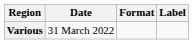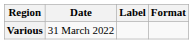columns swapped: (137, 13) <-> (173, 13)
